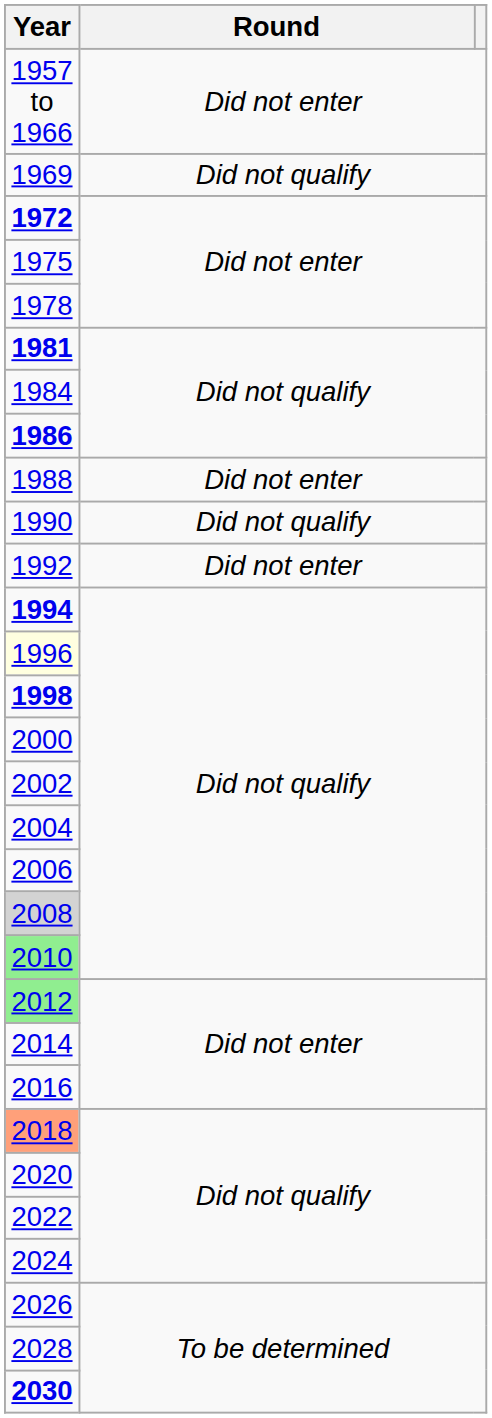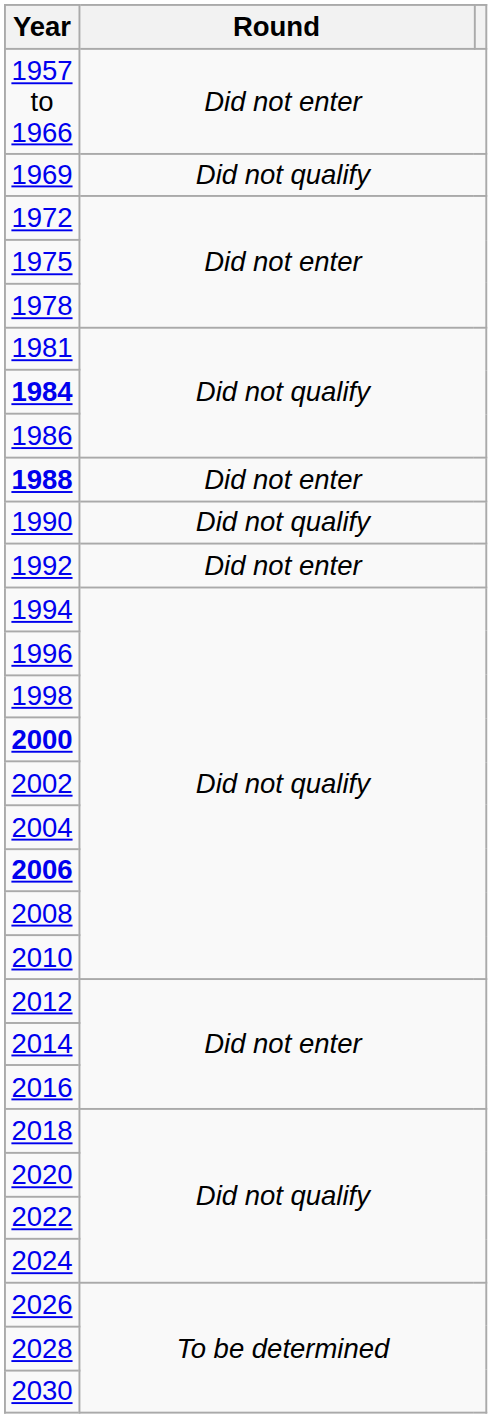(42, 219) bold -> (42, 219) normal
(42, 349) bold -> (42, 349) normal
(42, 392) normal -> (42, 392) bold
(42, 436) bold -> (42, 436) normal
(42, 479) normal -> (42, 479) bold
(42, 610) bold -> (42, 610) normal
(42, 653) lightyellow background -> (42, 653) no background
(42, 697) bold -> (42, 697) normal
(42, 740) normal -> (42, 740) bold
(42, 870) normal -> (42, 870) bold
(42, 914) lightgrey background -> (42, 914) no background
(42, 957) lightgreen background -> (42, 957) no background
(42, 1001) lightgreen background -> (42, 1001) no background
(42, 1131) lightsalmon background -> (42, 1131) no background
(42, 1392) bold -> (42, 1392) normal
